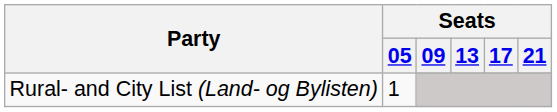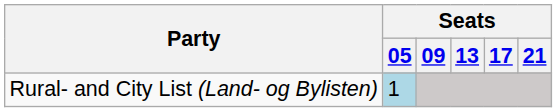(394, 89) no background -> (394, 89) lightblue background
